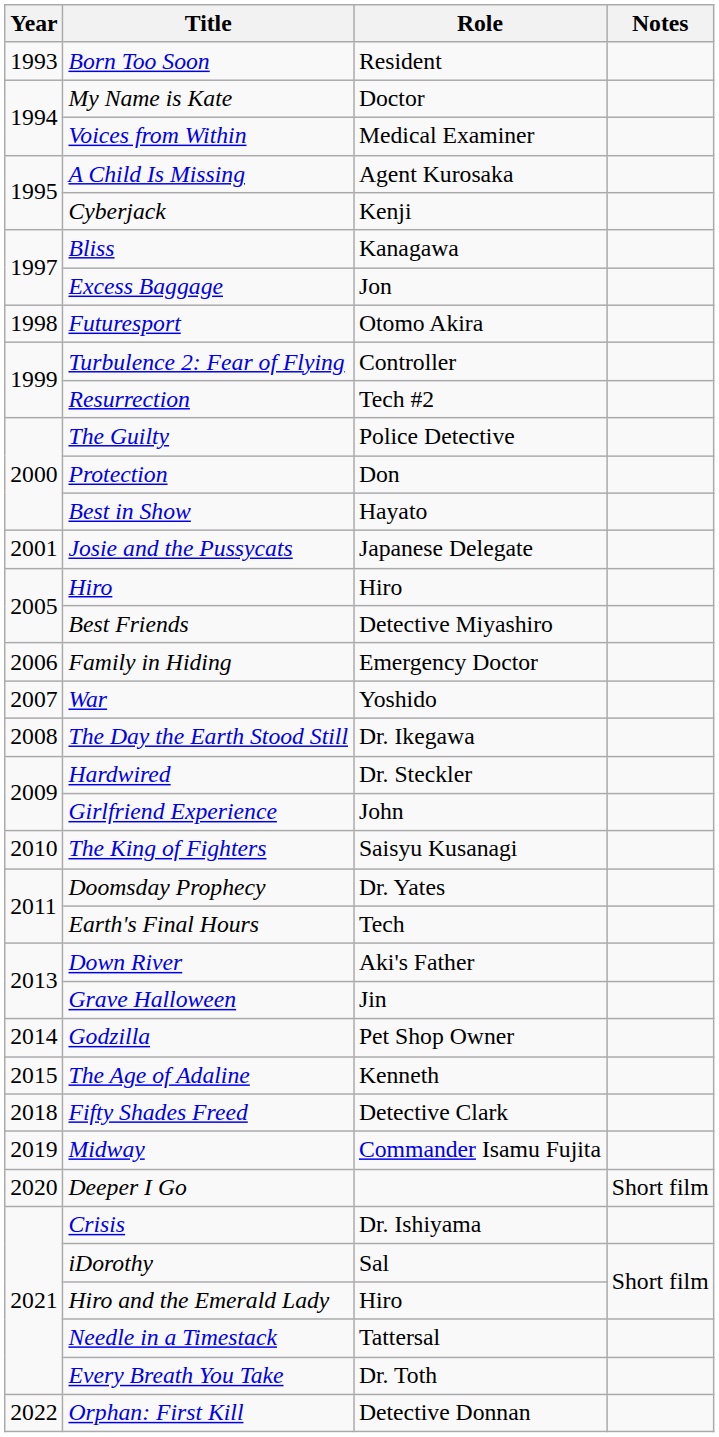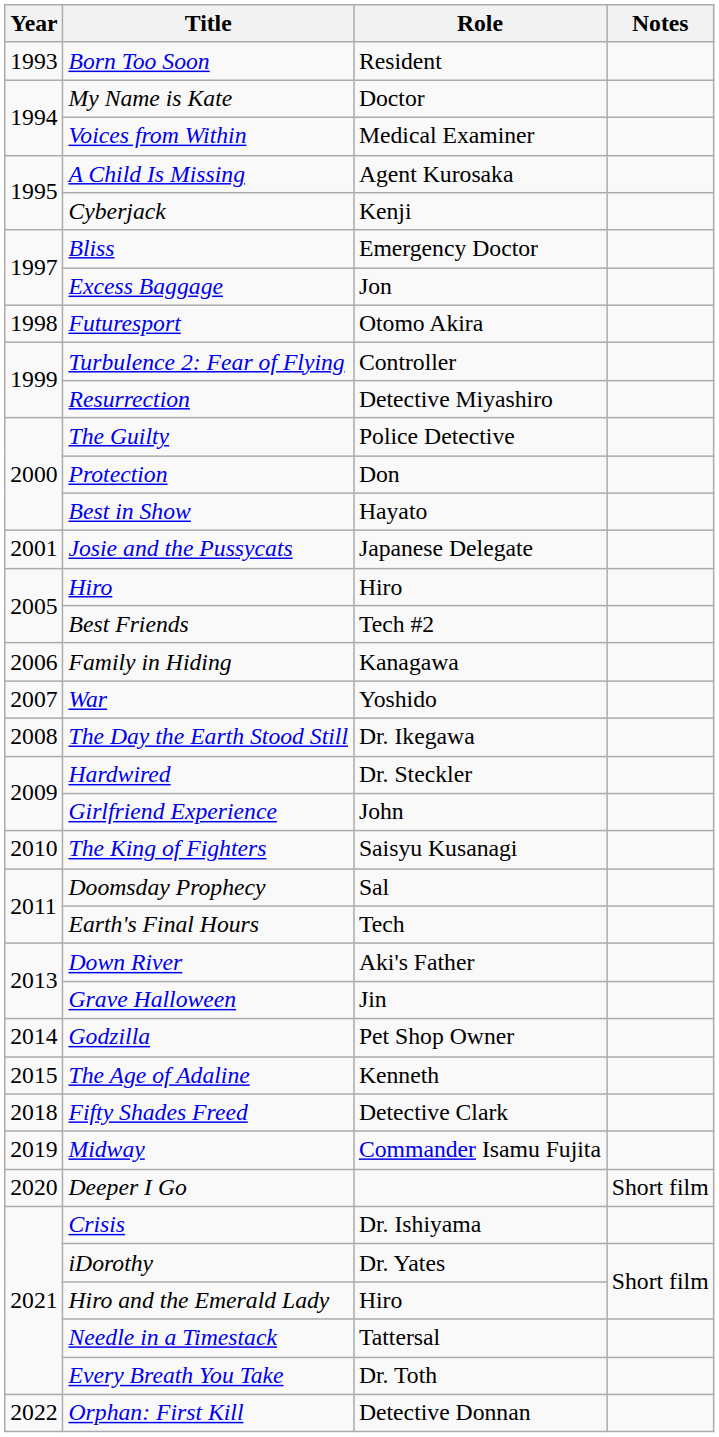(409, 248) Kanagawa -> (448, 248) Emergency Doctor
(397, 398) Tech #2 -> (456, 398) Detective Miyashiro
(456, 624) Detective Miyashiro -> (397, 624) Tech #2
(448, 661) Emergency Doctor -> (409, 661) Kanagawa
(402, 887) Dr. Yates -> (374, 887) Sal
(374, 1262) Sal -> (402, 1262) Dr. Yates
